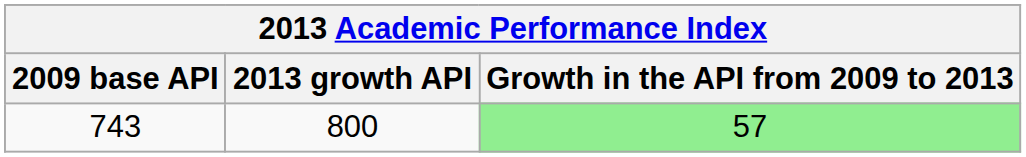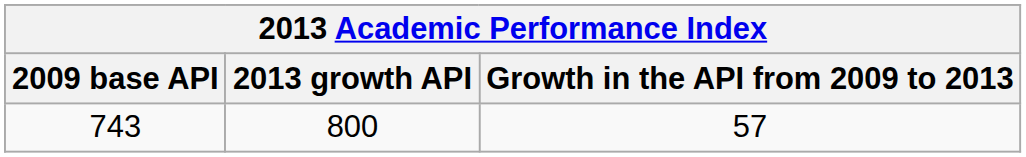(750, 126) lightgreen background -> (750, 126) no background
